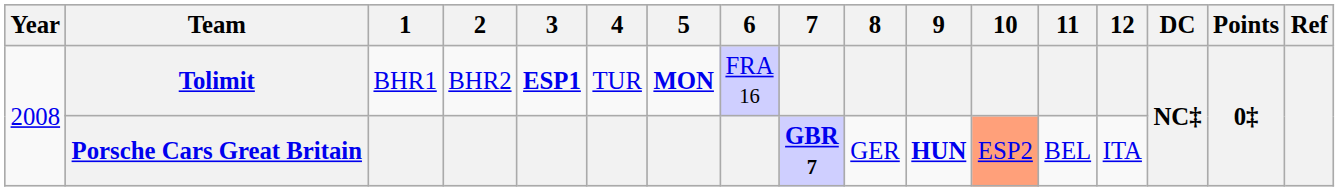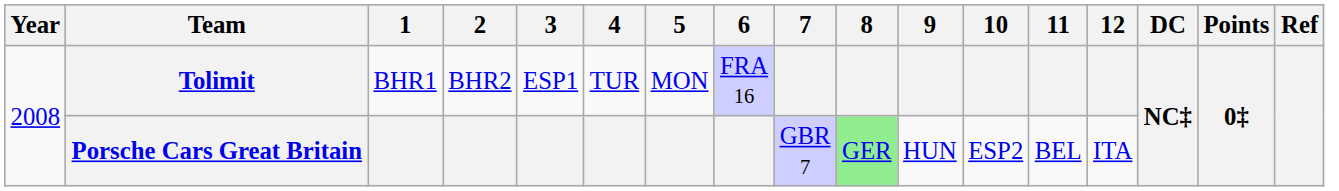(552, 80) bold -> (551, 80) normal
(684, 80) bold -> (680, 80) normal
(812, 150) bold -> (805, 150) normal
(875, 150) no background -> (867, 150) lightgreen background
(939, 150) bold -> (930, 150) normal
(1005, 150) lightsalmon background -> (996, 150) no background
